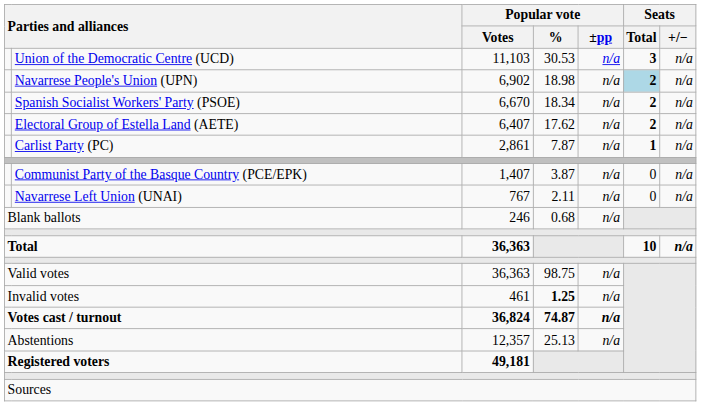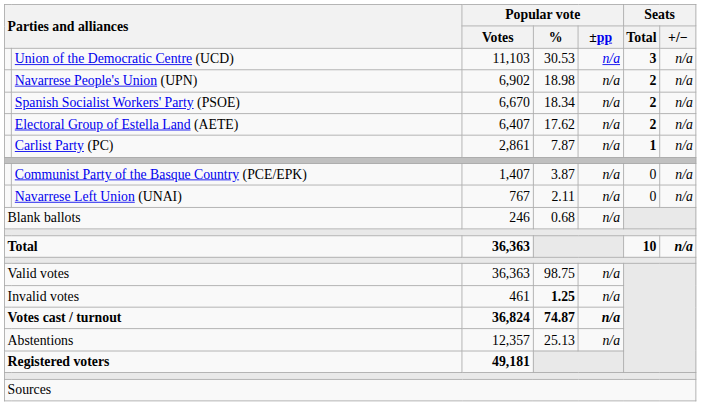(653, 80) lightblue background -> (653, 80) no background
